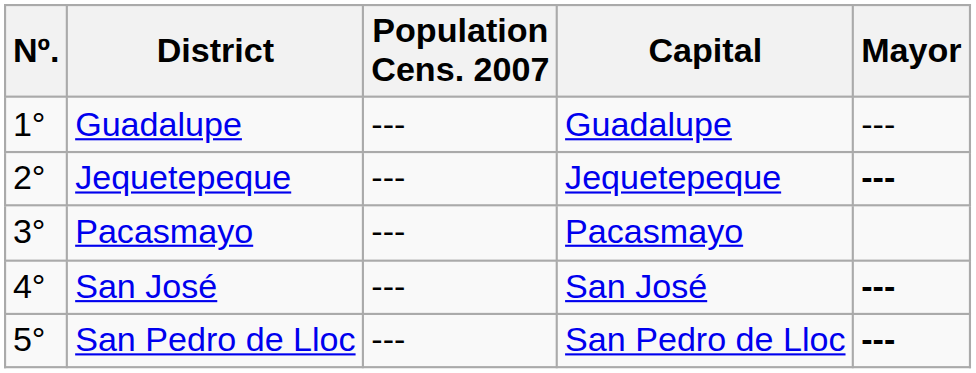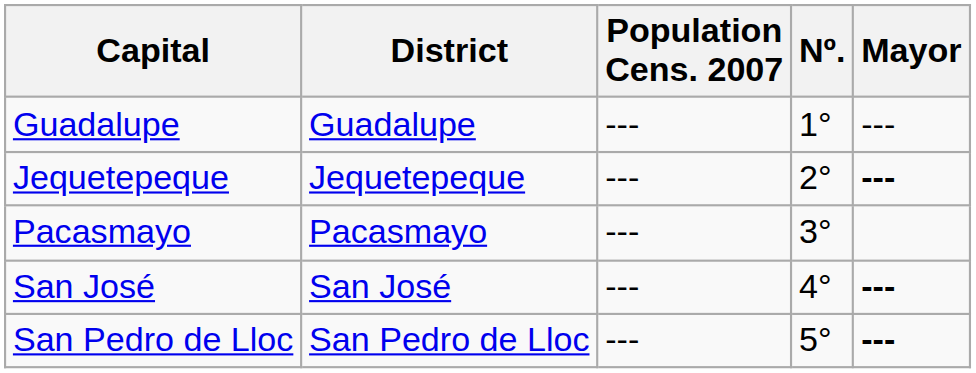columns swapped: (36, 50) <-> (705, 50)
